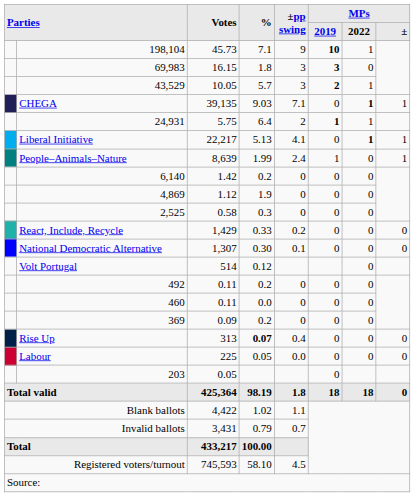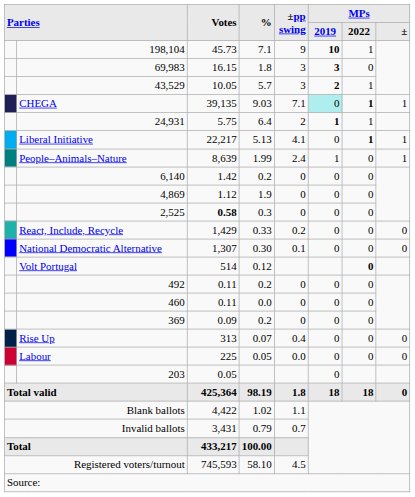(337, 103) no background -> (337, 103) paleturquoise background
(227, 212) normal -> (227, 212) bold
(371, 266) normal -> (371, 266) bold
(262, 338) bold -> (262, 338) normal
